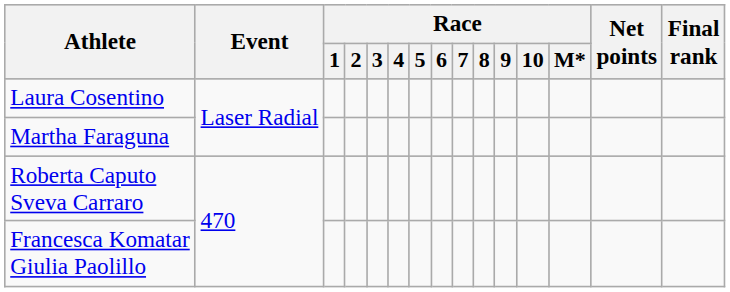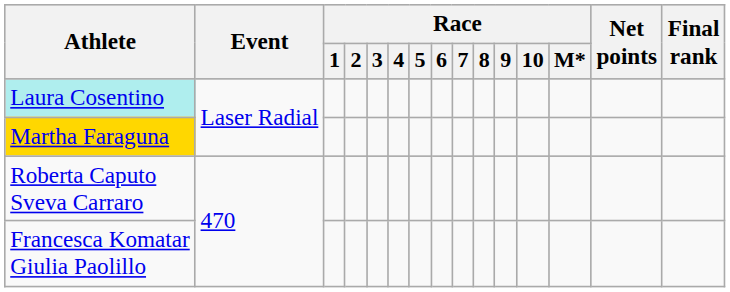(87, 98) no background -> (87, 98) paleturquoise background
(90, 136) no background -> (90, 136) gold background
